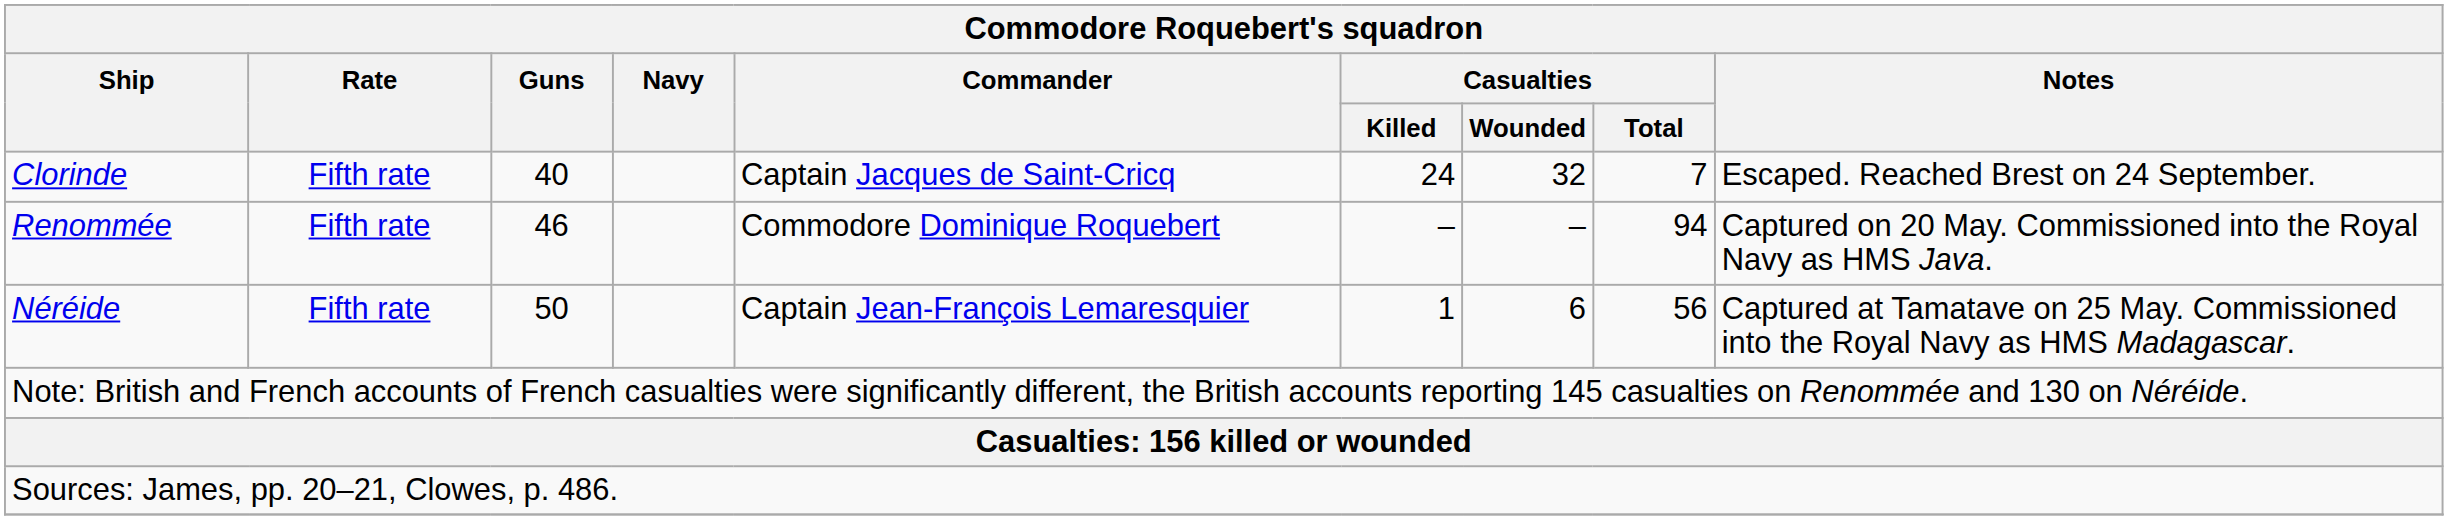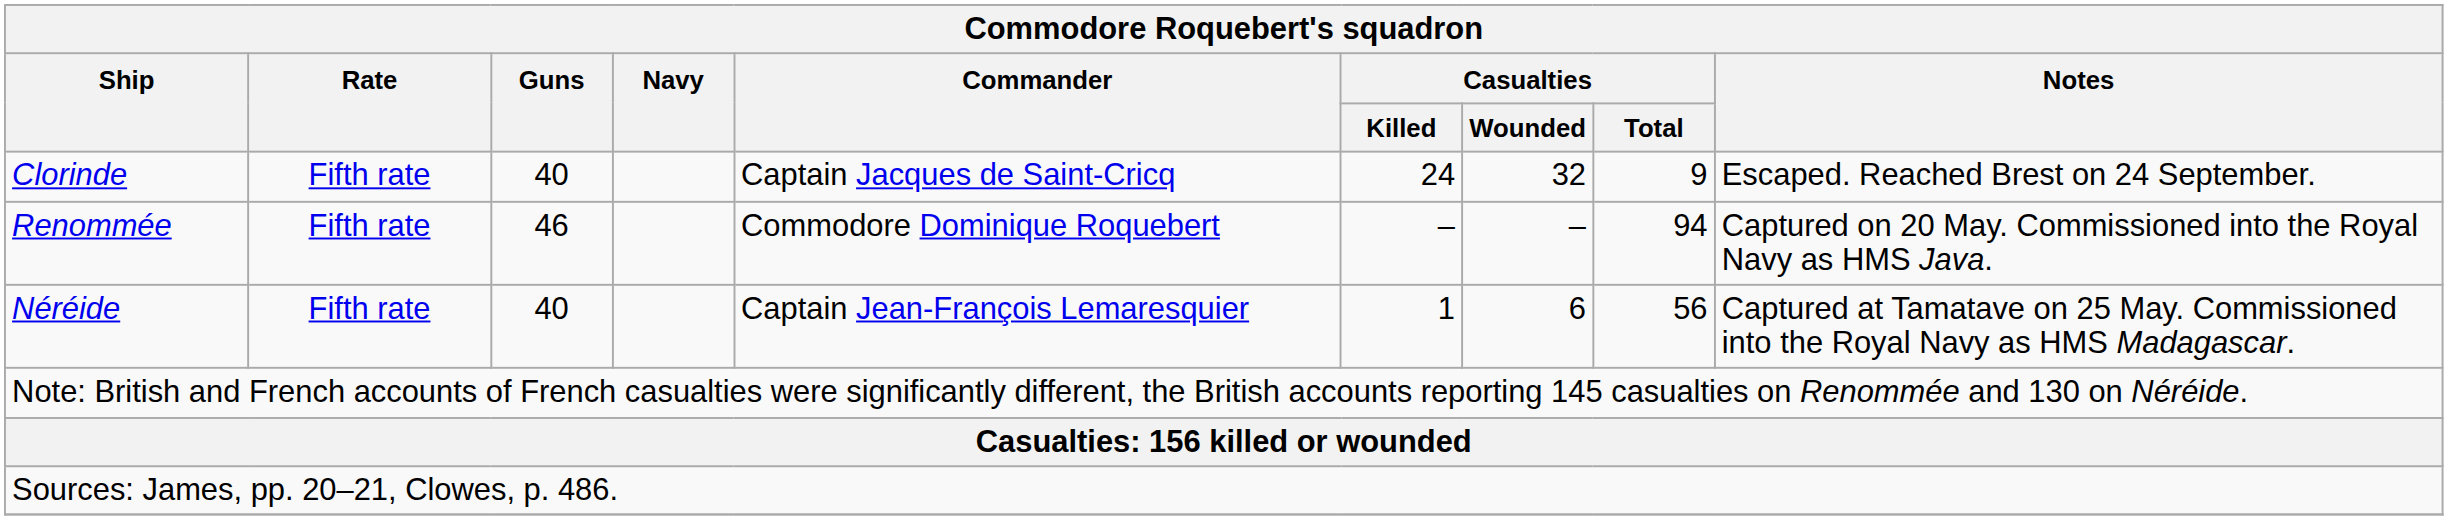(1699, 175) 7 -> (1699, 175) 9
(552, 308) 50 -> (552, 308) 40
